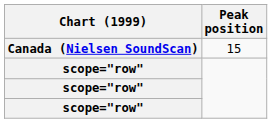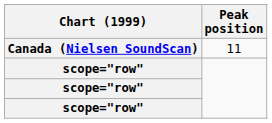(234, 48) 15 -> (234, 48) 11
